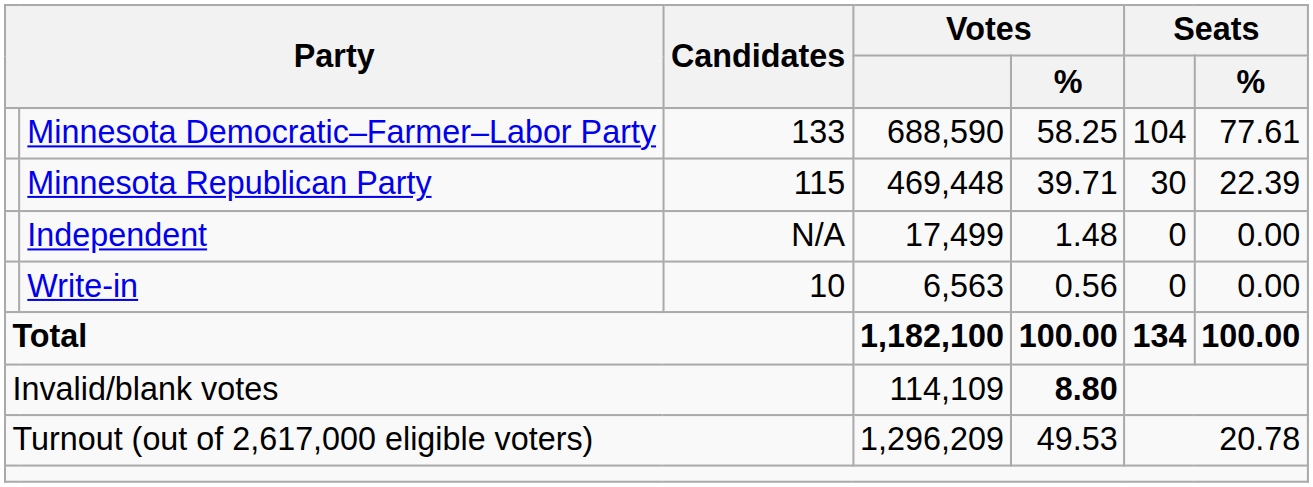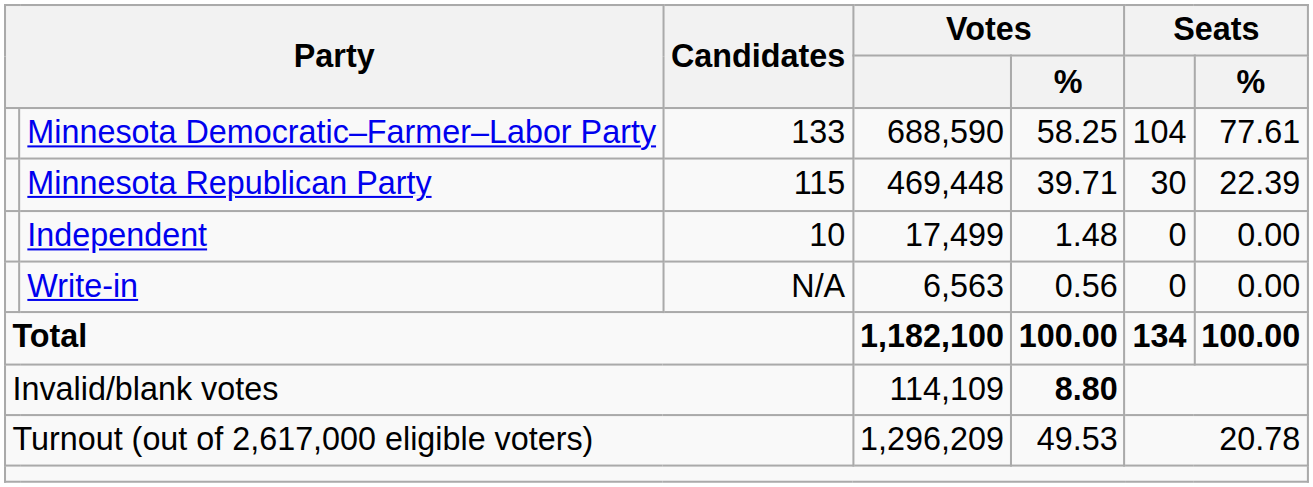(818, 235) N/A -> (827, 235) 10
(827, 286) 10 -> (818, 286) N/A
